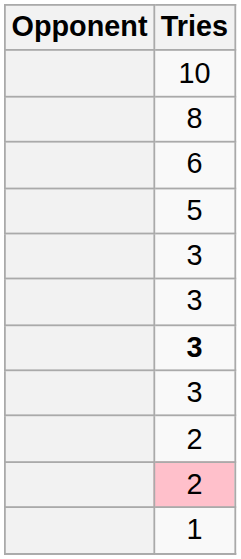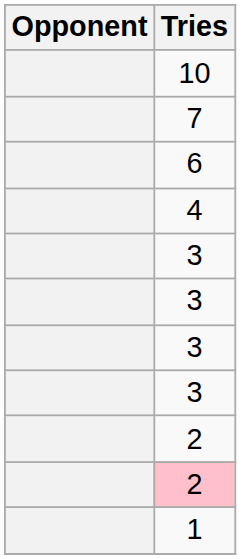(194, 118) 8 -> (194, 118) 7
(194, 210) 5 -> (194, 210) 4
(194, 347) bold -> (194, 347) normal
